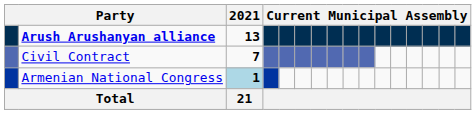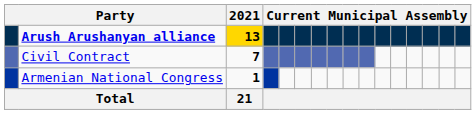(252, 36) no background -> (252, 36) gold background
(256, 78) lightblue background -> (256, 78) no background
